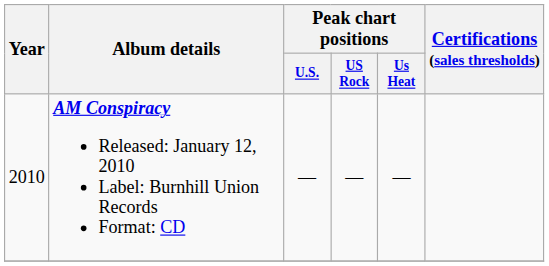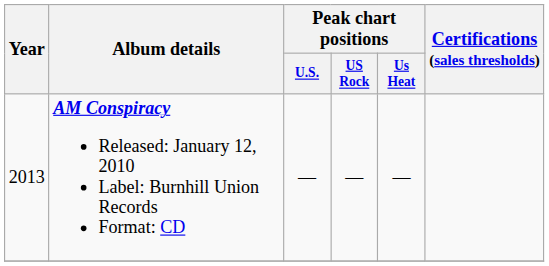(27, 177) 2010 -> (27, 177) 2013
